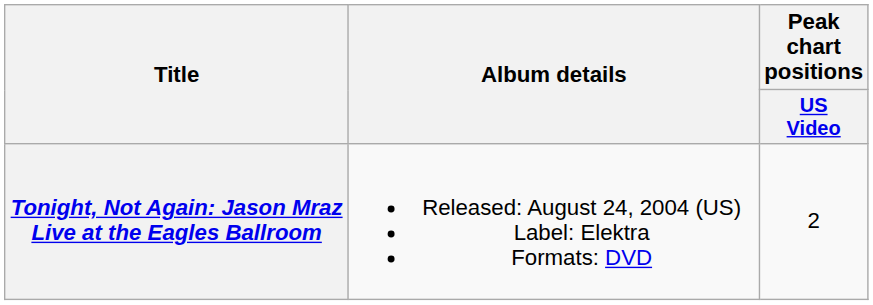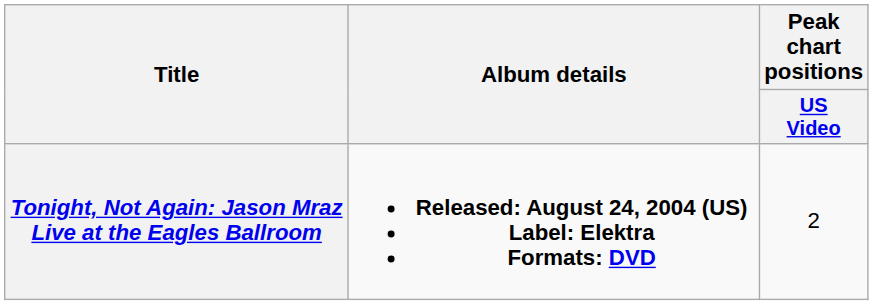(554, 234) normal -> (554, 234) bold
